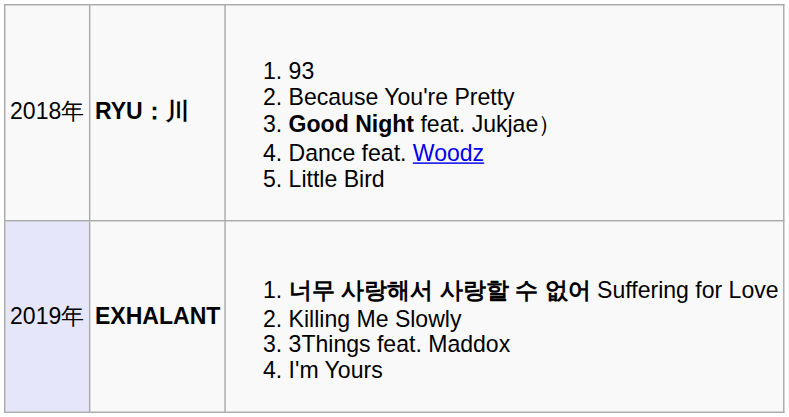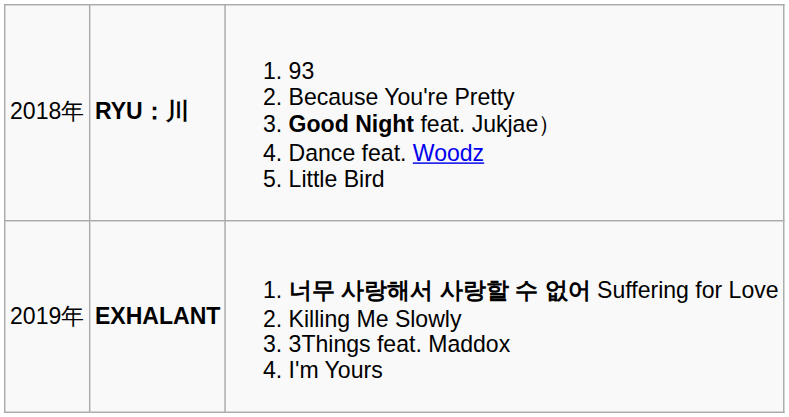(47, 315) lavender background -> (47, 315) no background
